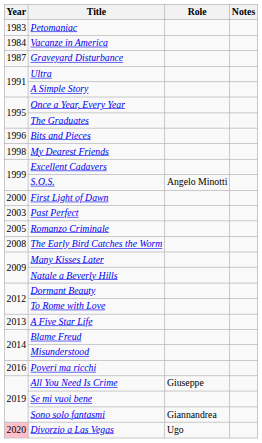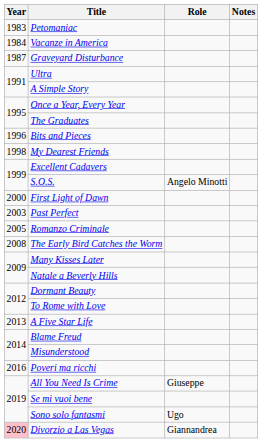(192, 414) Giannandrea -> (175, 414) Ugo
(175, 430) Ugo -> (192, 430) Giannandrea
